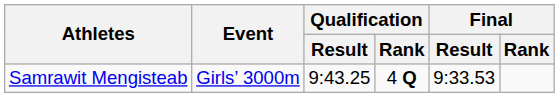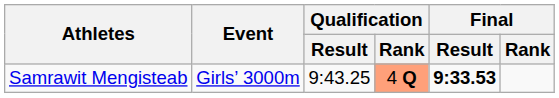(402, 78) no background -> (402, 78) lightsalmon background
(464, 78) normal -> (465, 78) bold
